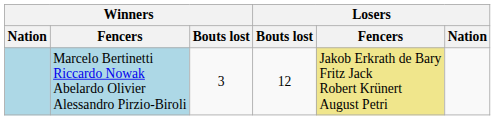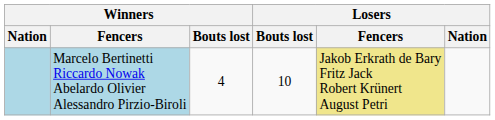(221, 81) 3 -> (221, 81) 4
(285, 81) 12 -> (285, 81) 10
